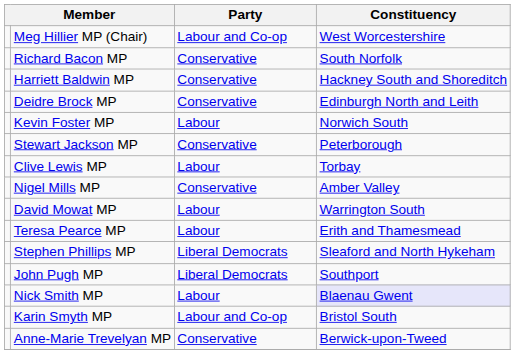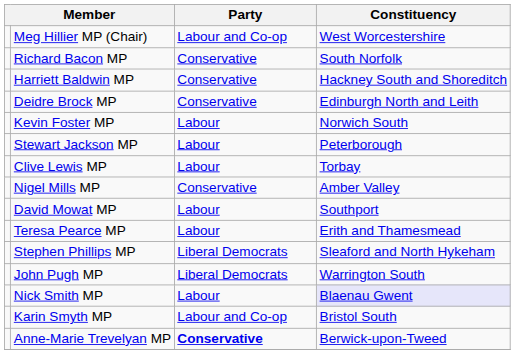(217, 144) Conservative -> (198, 144) Labour
(372, 209) Warrington South -> (349, 209) Southport
(349, 274) Southport -> (372, 274) Warrington South
(217, 338) normal -> (220, 338) bold
